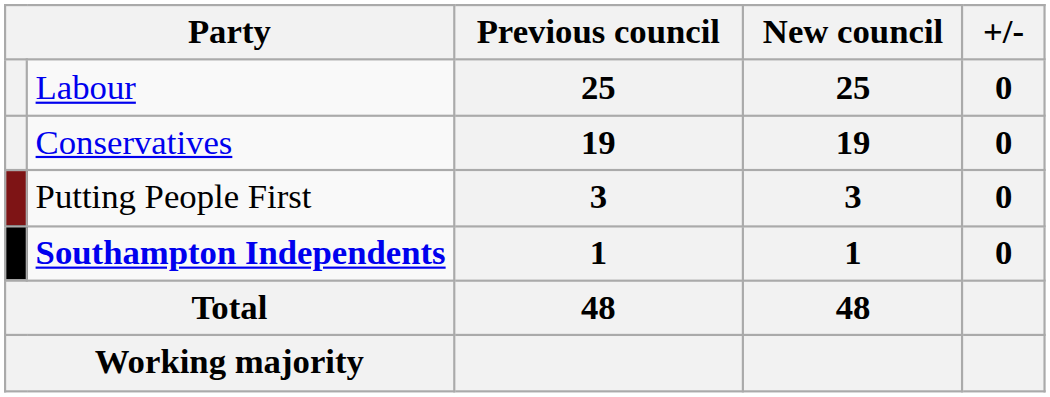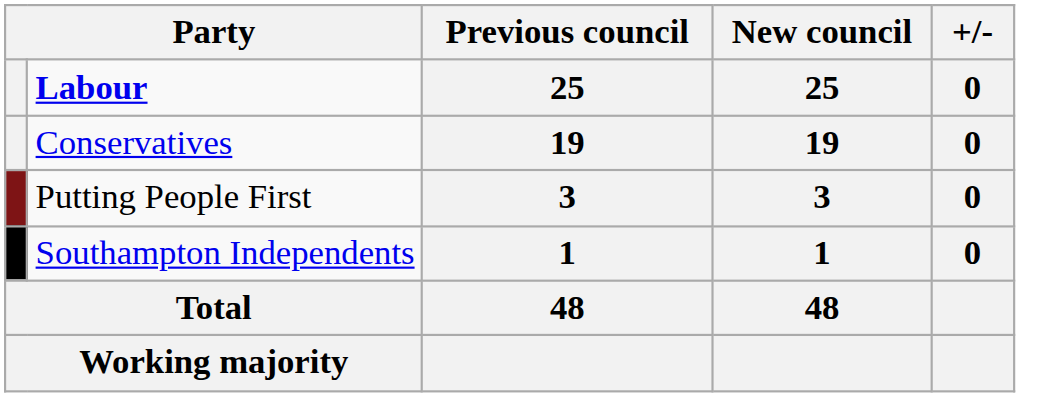(86, 87) normal -> (92, 87) bold
(241, 252) bold -> (225, 252) normal
